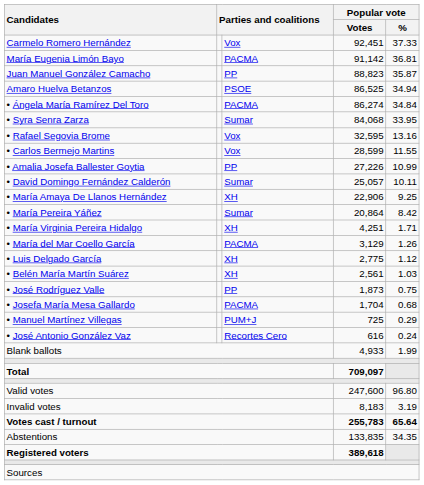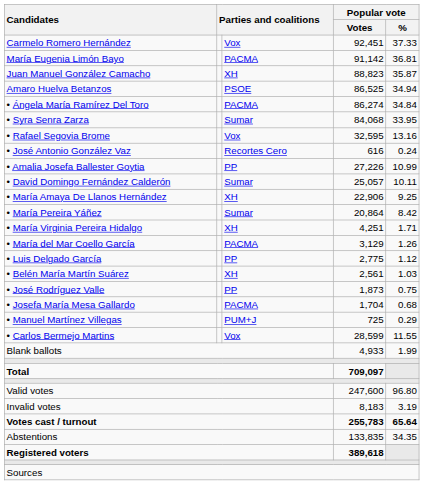(231, 74) PP -> (231, 74) XH
rows swapped: (60, 151) <-> (69, 336)
(231, 259) XH -> (231, 259) PP
